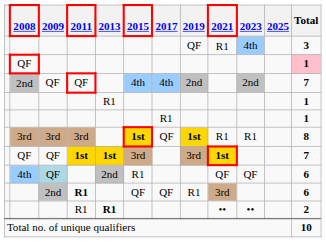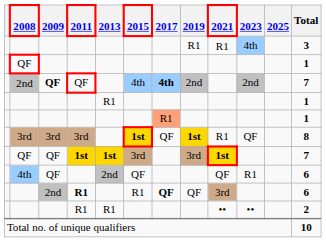(194, 45) QF -> (194, 45) R1
(306, 64) pink background -> (306, 64) no background
(53, 83) normal -> (53, 83) bold
(166, 83) normal -> (166, 83) bold
(166, 118) no background -> (166, 118) lightsalmon background
(250, 136) R1 -> (250, 136) QF
(53, 174) lightblue background -> (53, 174) no background
(138, 174) R1 -> (138, 174) QF
(250, 174) QF -> (250, 174) R1
(138, 192) QF -> (138, 192) R1
(166, 192) normal -> (166, 192) bold
(194, 192) R1 -> (194, 192) QF
(109, 209) bold -> (109, 209) normal
